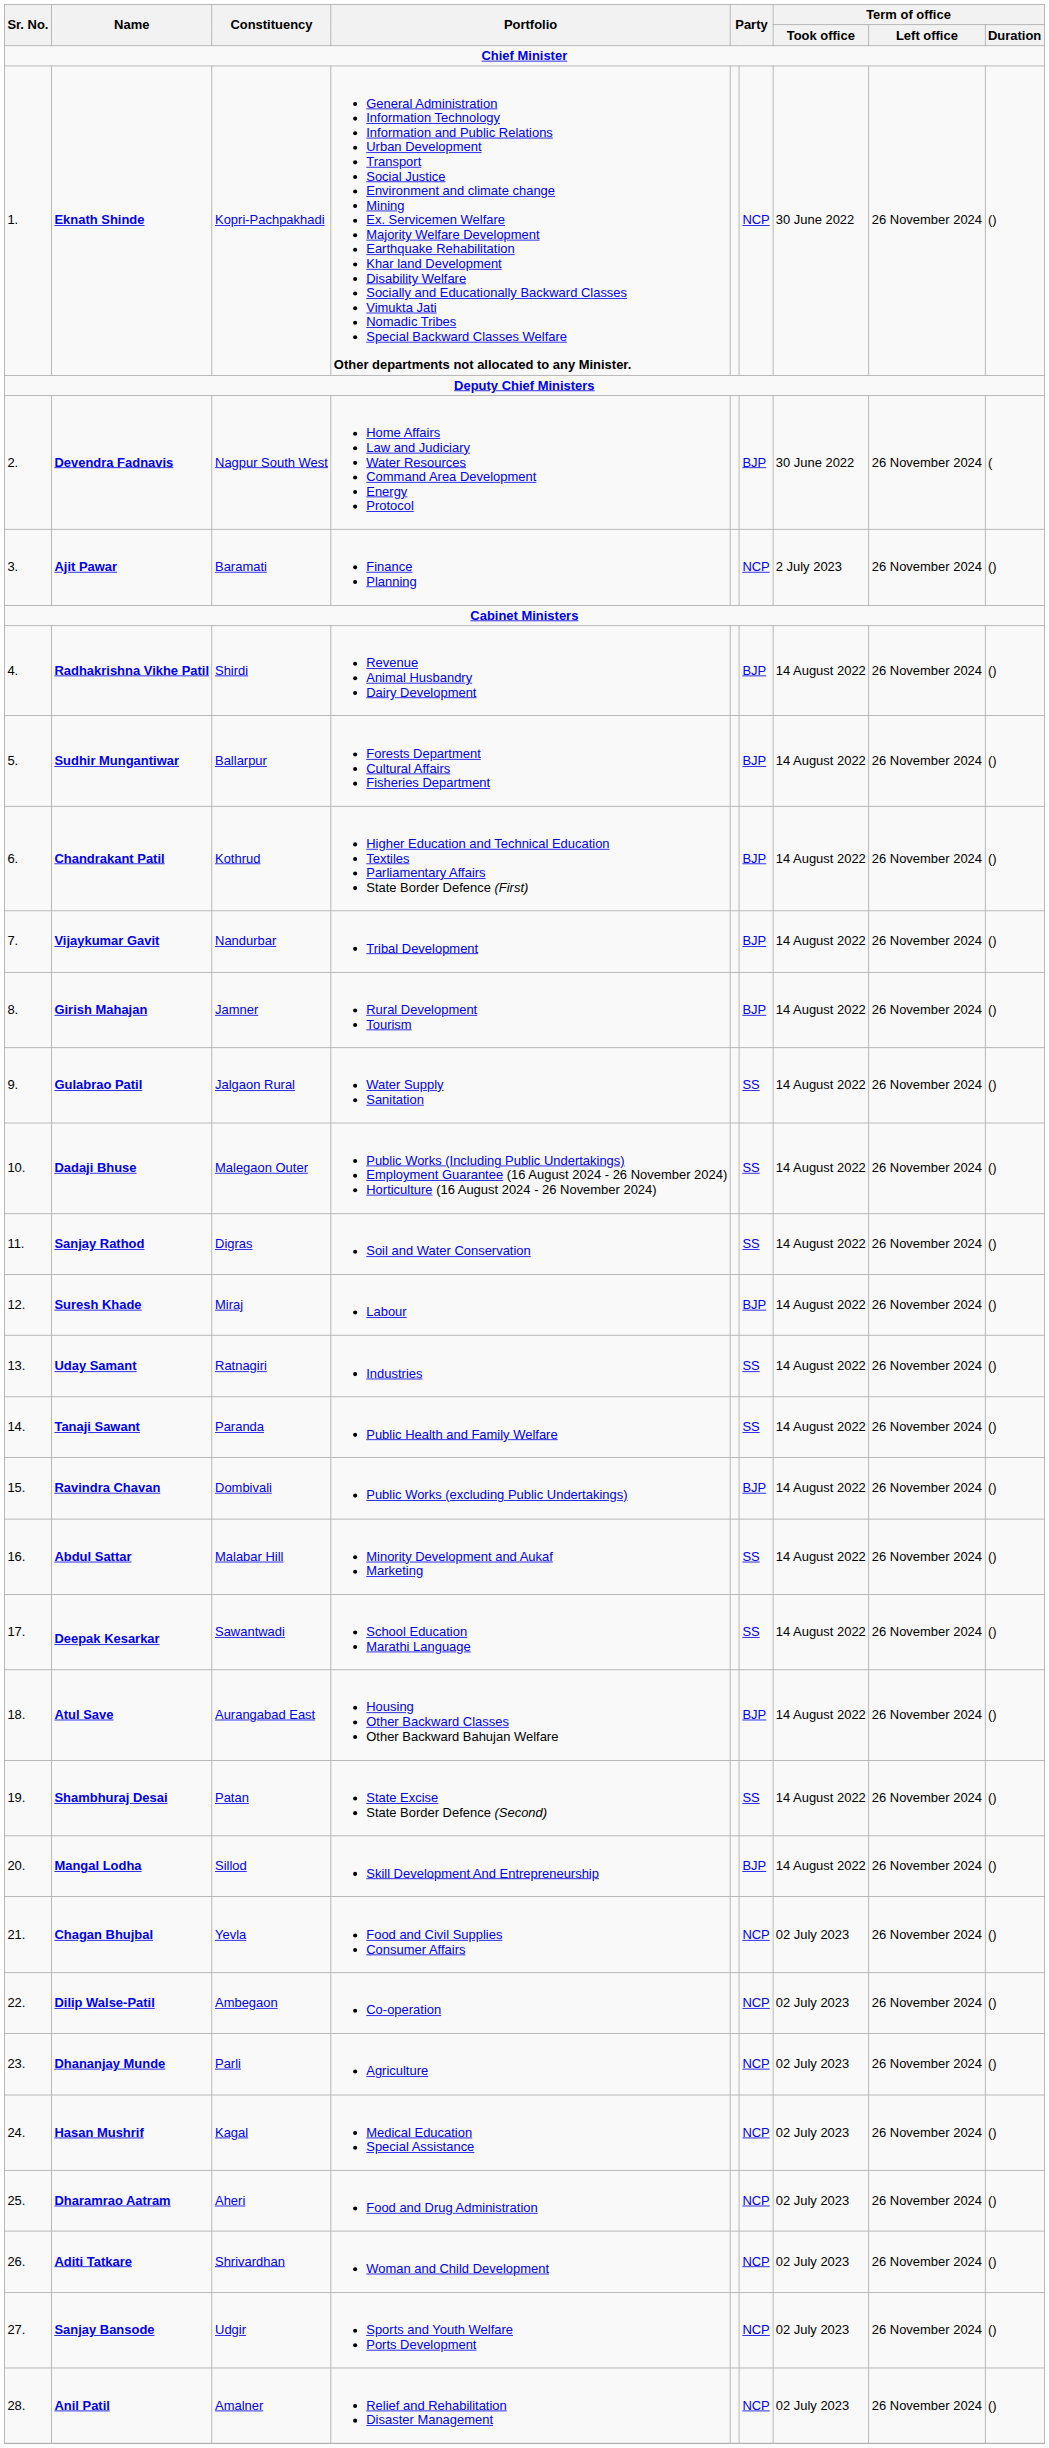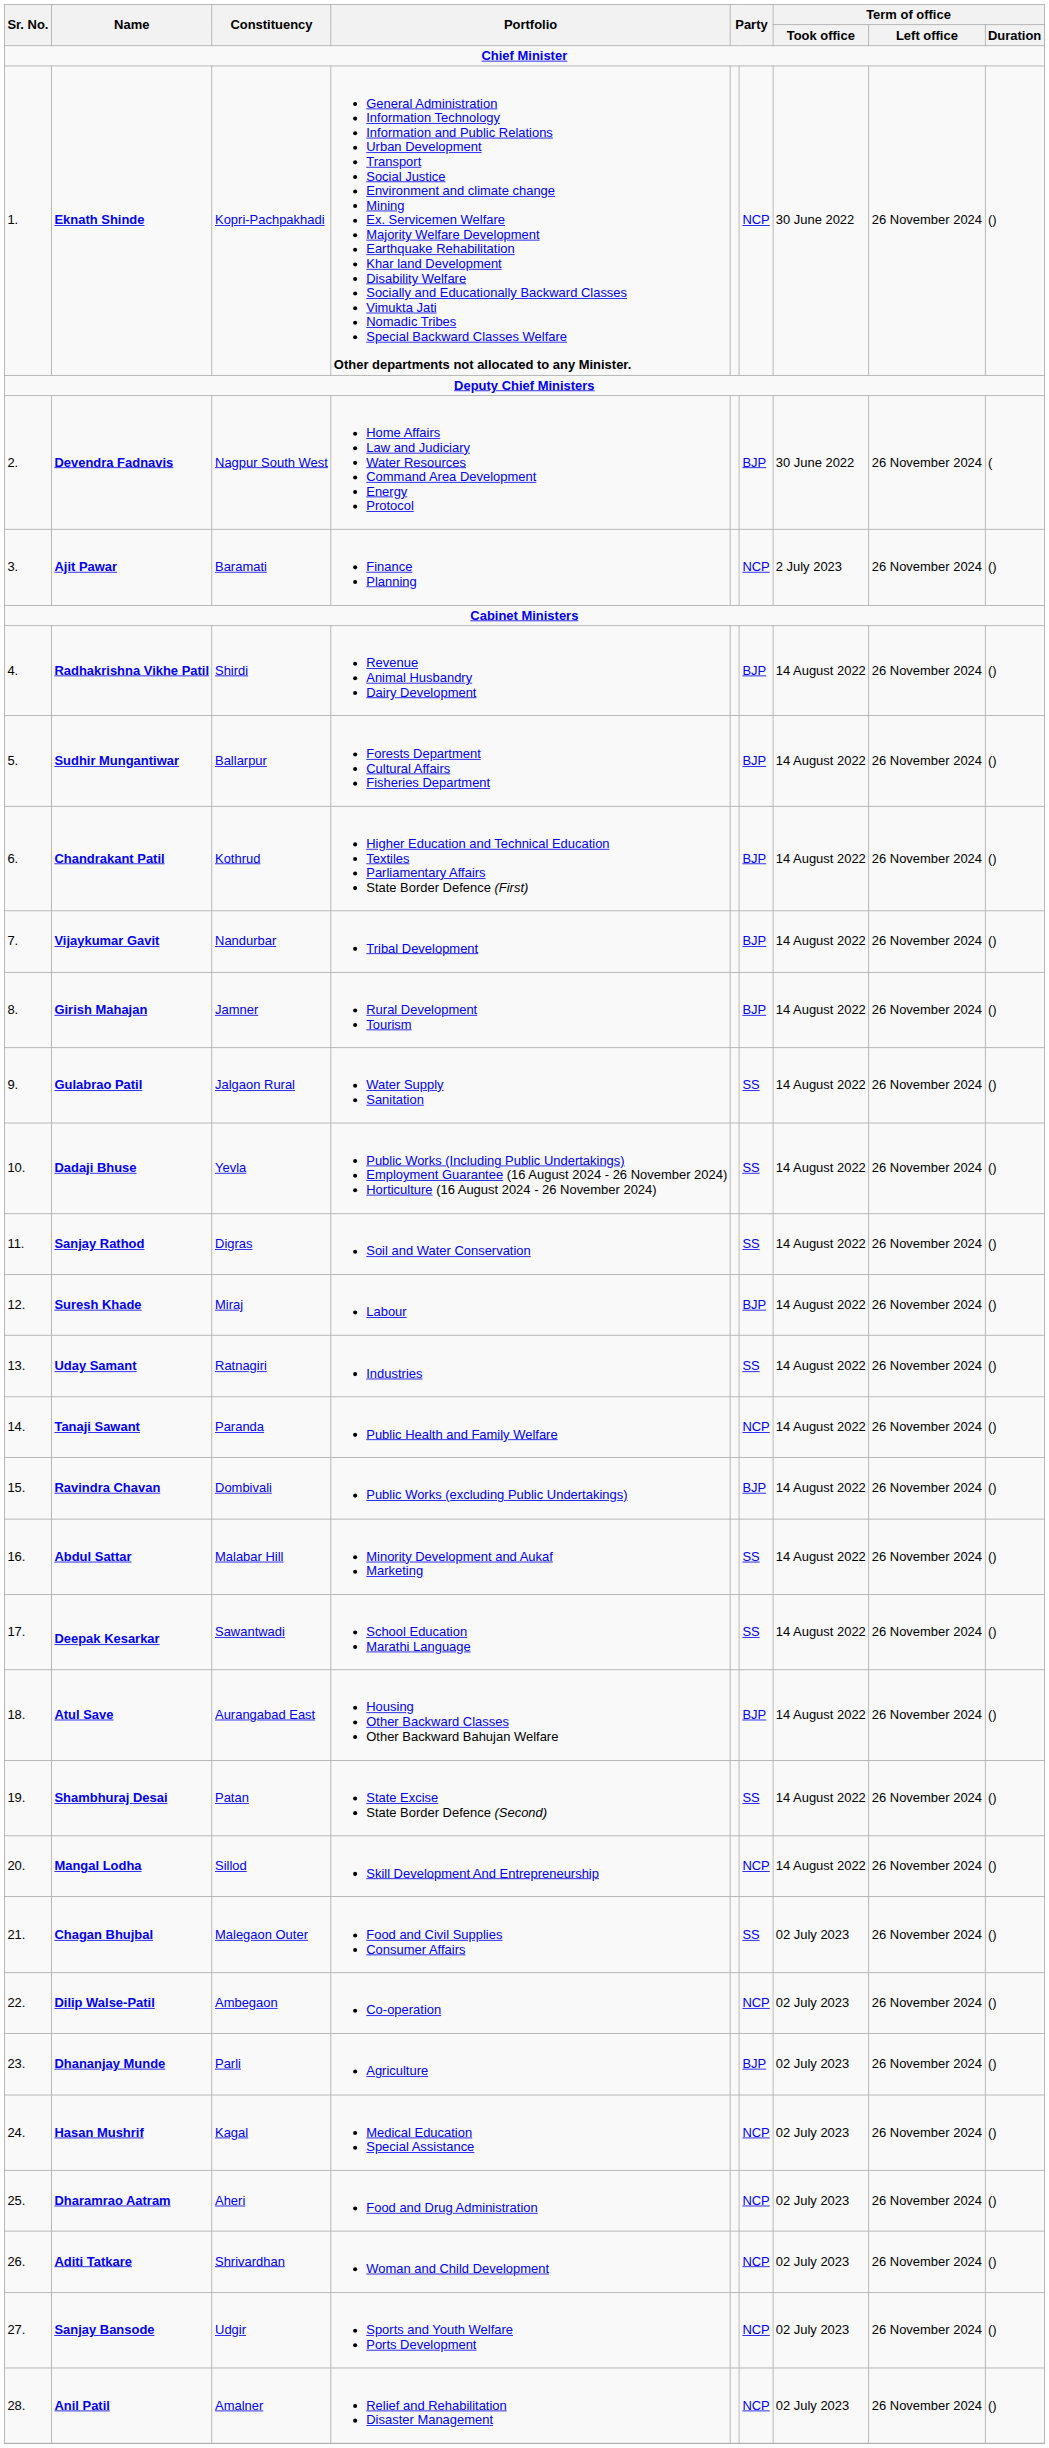(261, 1168) Malegaon Outer -> (231, 1168) Yevla
(751, 1427) SS -> (756, 1427) NCP
(754, 1866) BJP -> (756, 1866) NCP
(231, 1934) Yevla -> (261, 1934) Malegaon Outer
(756, 1934) NCP -> (751, 1934) SS
(756, 2064) NCP -> (754, 2064) BJP
